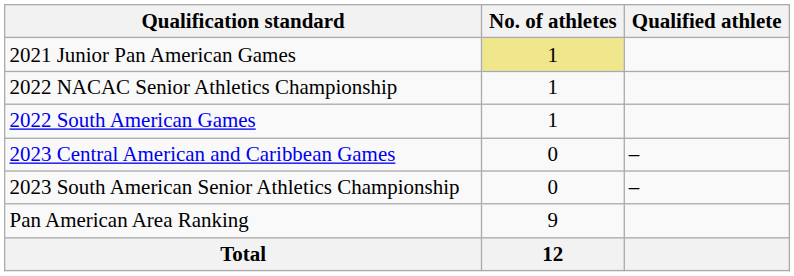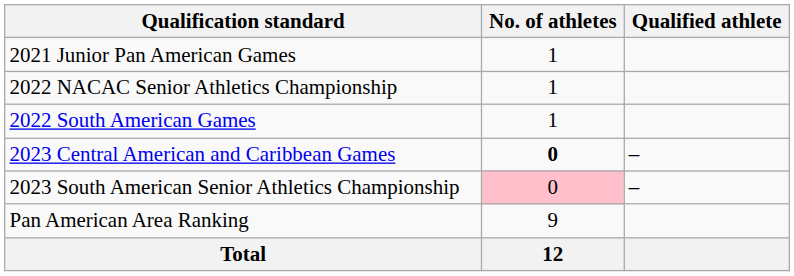(553, 54) khaki background -> (553, 54) no background
(553, 154) normal -> (553, 154) bold
(553, 187) no background -> (553, 187) pink background
